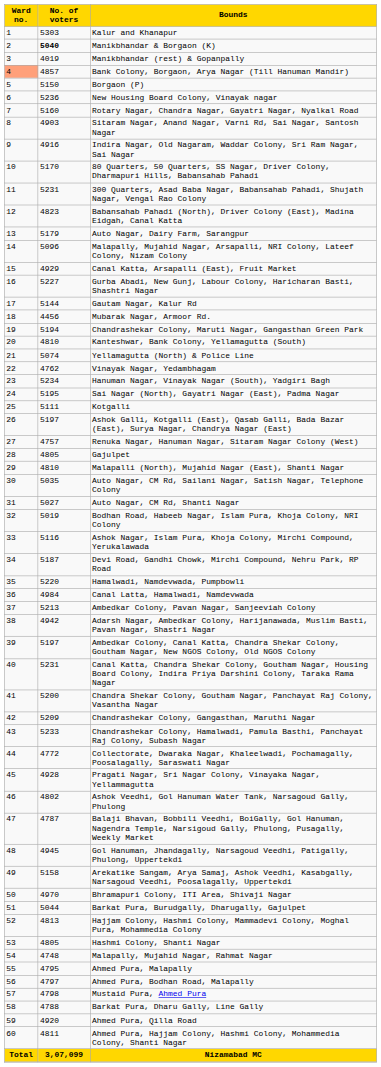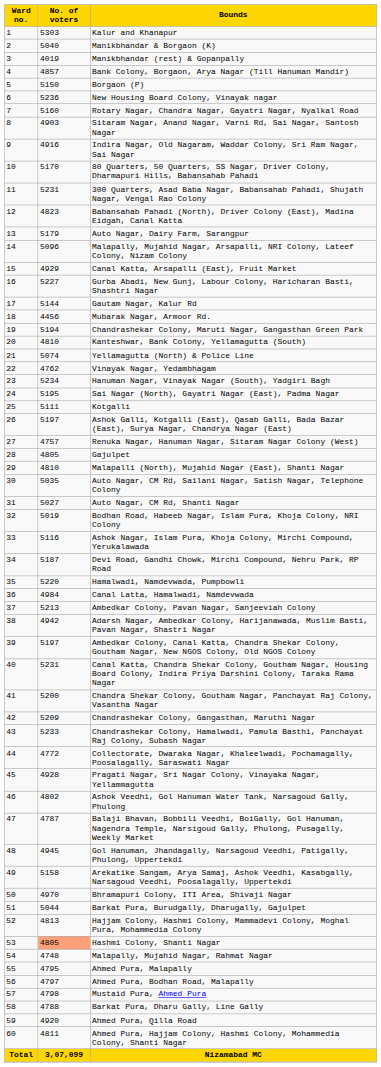(49, 46) bold -> (49, 46) normal
(9, 72) lightsalmon background -> (9, 72) no background
(49, 943) no background -> (49, 943) lightsalmon background
